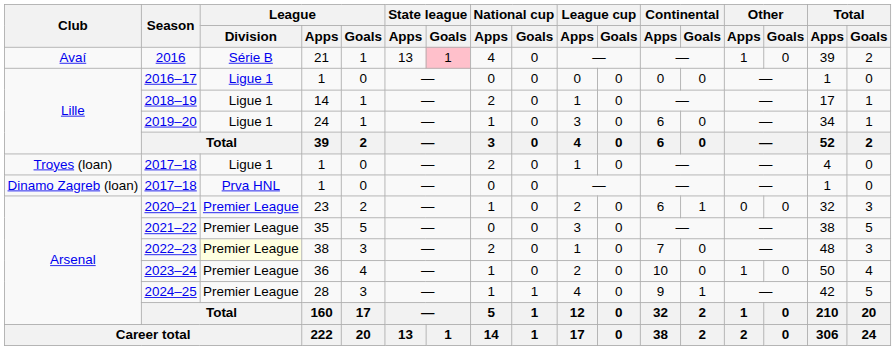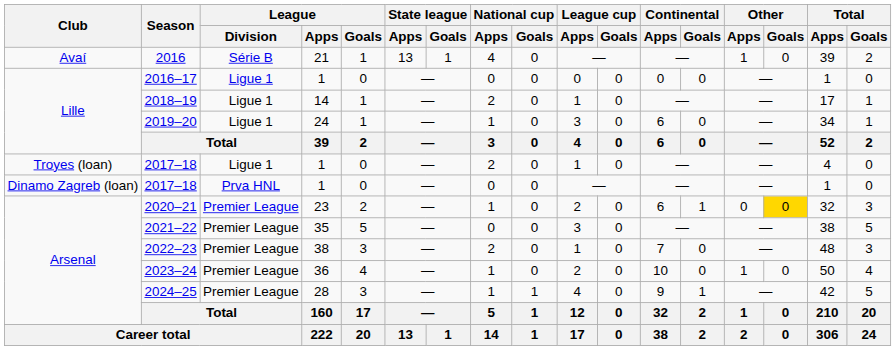(448, 57) pink background -> (448, 57) no background
(786, 206) no background -> (786, 206) gold background
(251, 249) lightyellow background -> (251, 249) no background
